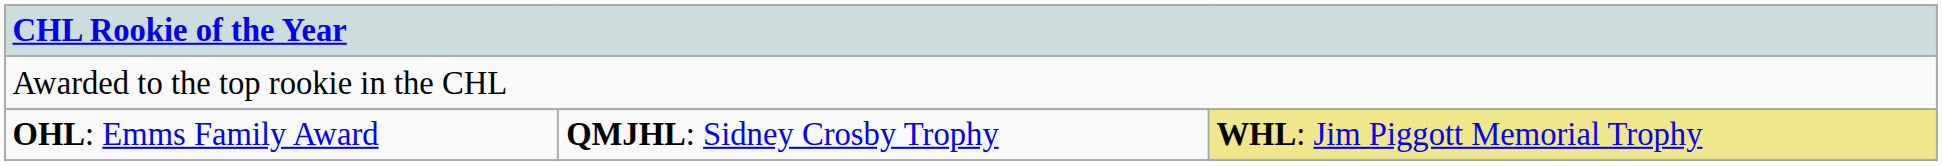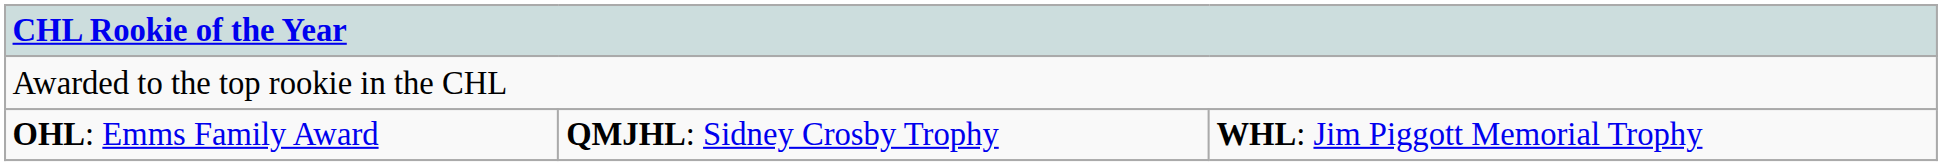(1459, 133) khaki background -> (1459, 133) no background
